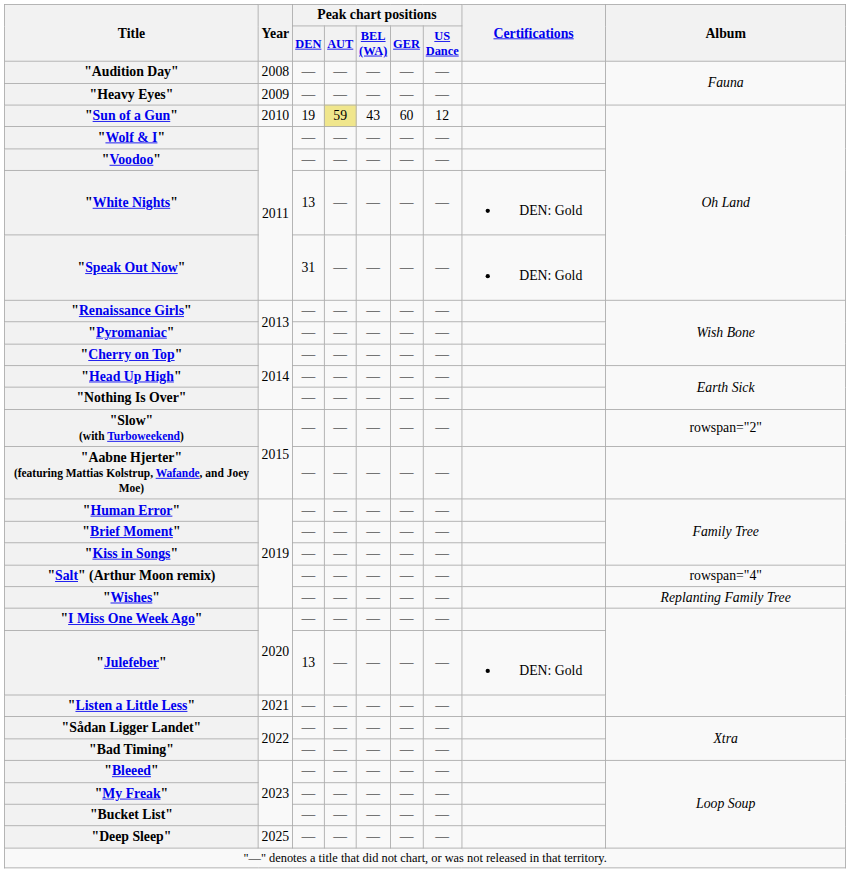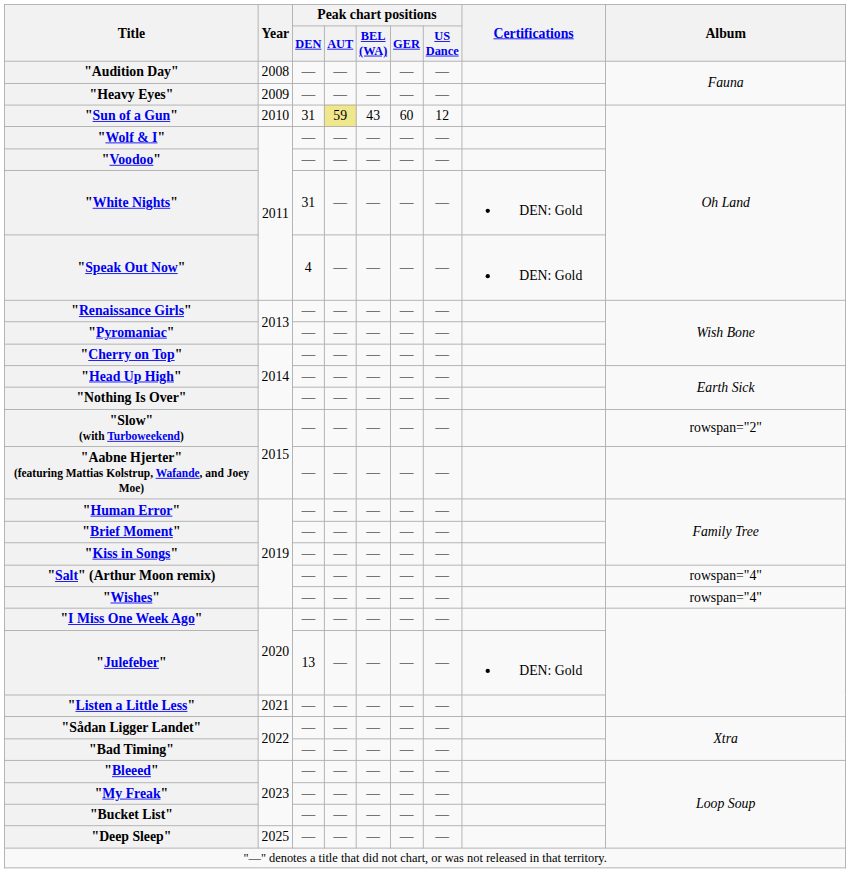(308, 115) 19 -> (308, 115) 31
(308, 202) 13 -> (308, 202) 31
(308, 267) 31 -> (308, 267) 4
(726, 597) Replanting Family Tree -> (726, 597) rowspan="4"
